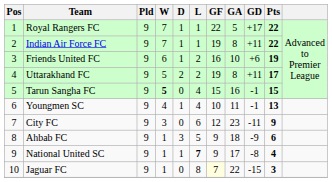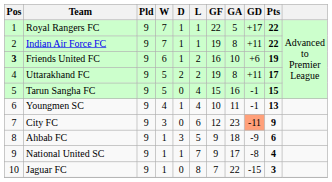(14, 59) normal -> (14, 59) bold
(164, 91) bold -> (164, 91) normal
(255, 122) no background -> (255, 122) lightsalmon background
(198, 153) bold -> (198, 153) normal
(216, 169) lightyellow background -> (216, 169) no background
